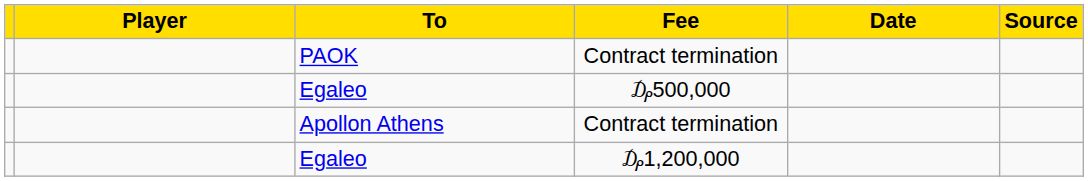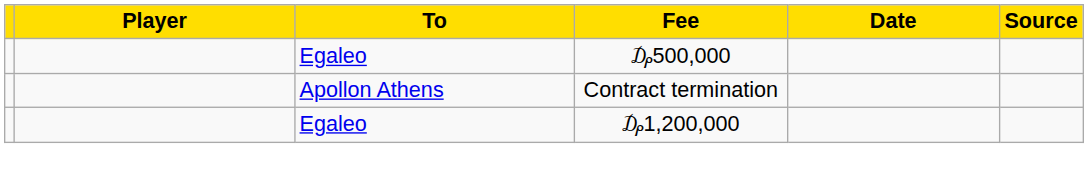- row: (329, 55)
